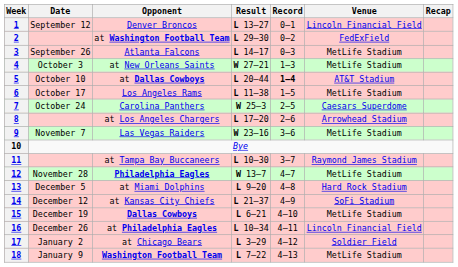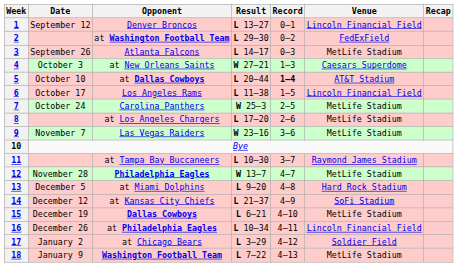(364, 65) MetLife Stadium -> (364, 65) Caesars Superdome
(364, 92) MetLife Stadium -> (364, 92) Lincoln Financial Field
(364, 106) Caesars Superdome -> (364, 106) MetLife Stadium
(364, 120) Arrowhead Stadium -> (364, 120) MetLife Stadium
